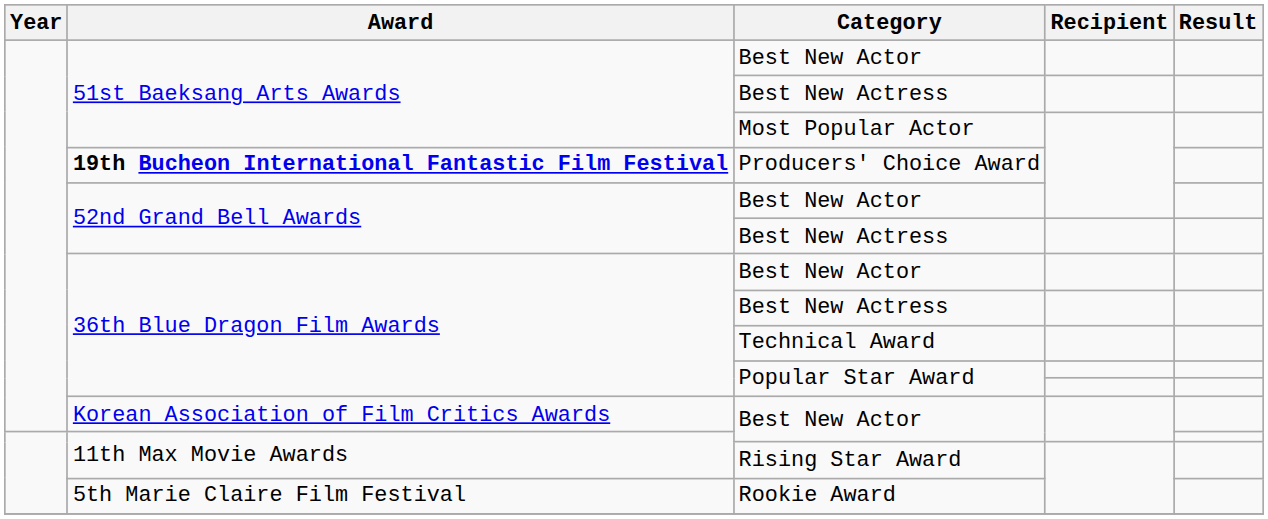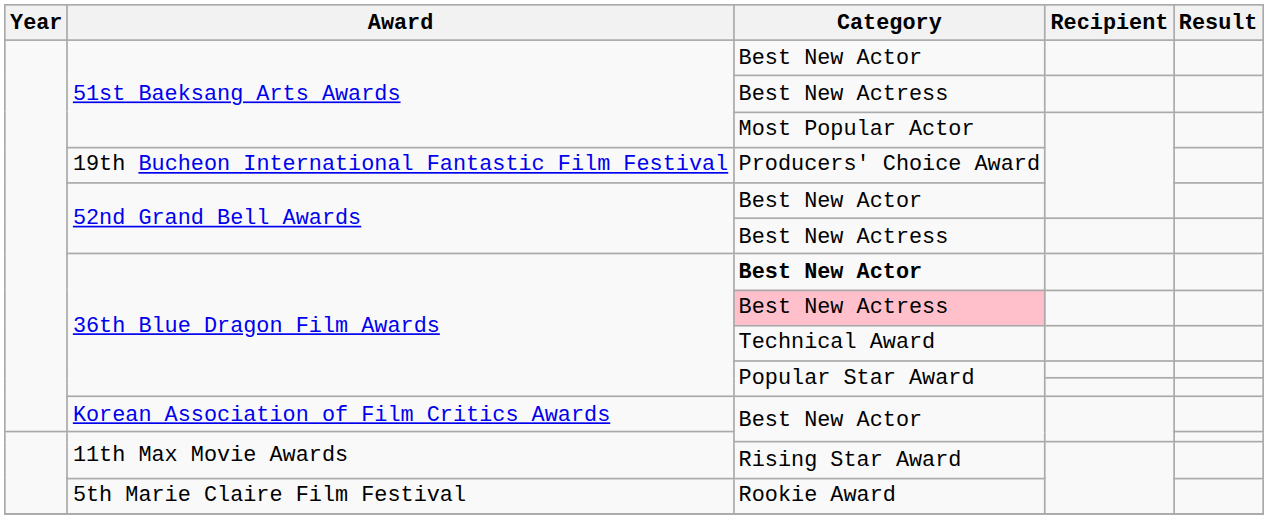(401, 165) bold -> (401, 165) normal
(830, 272) normal -> (830, 272) bold
(843, 307) no background -> (843, 307) pink background
